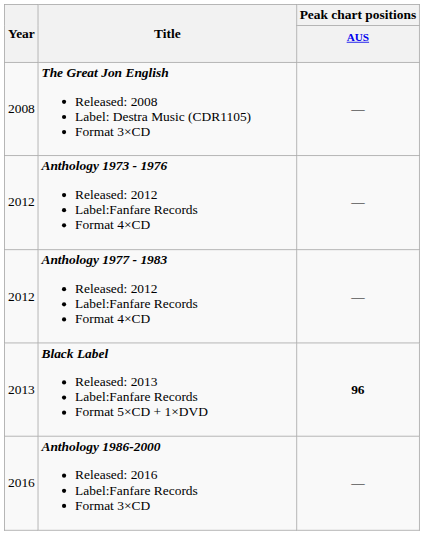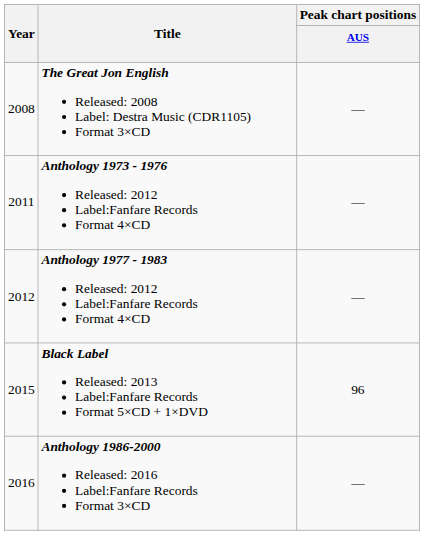(21, 202) 2012 -> (21, 202) 2011
(21, 389) 2013 -> (21, 389) 2015
(358, 389) bold -> (358, 389) normal
